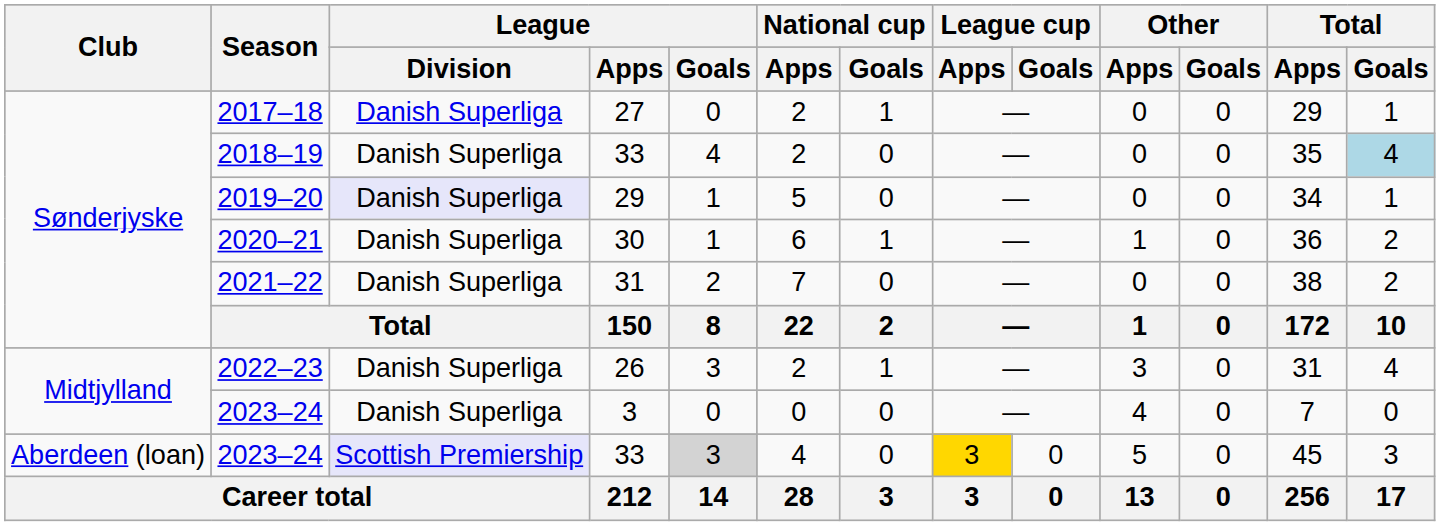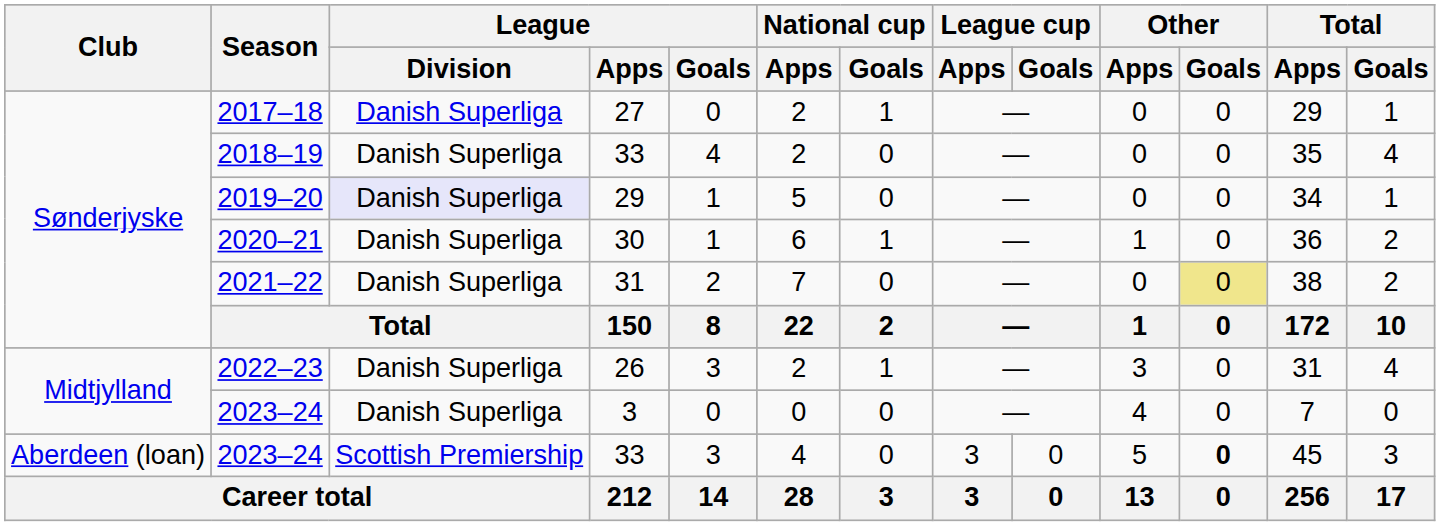(1391, 154) lightblue background -> (1391, 154) no background
(1223, 283) no background -> (1223, 283) khaki background
(459, 454) lavender background -> (459, 454) no background
(713, 454) lightgrey background -> (713, 454) no background
(972, 454) gold background -> (972, 454) no background
(1223, 454) normal -> (1223, 454) bold
